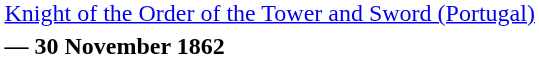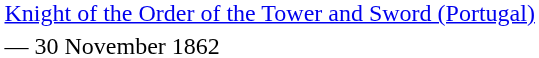(115, 45) bold -> (112, 45) normal
